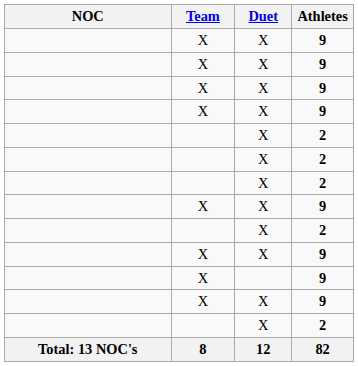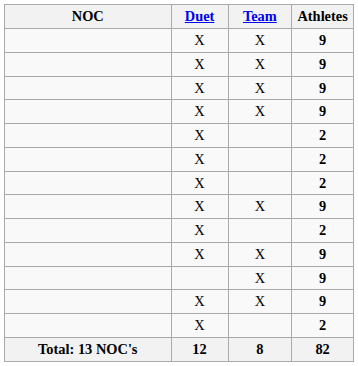columns swapped: (203, 16) <-> (263, 16)
